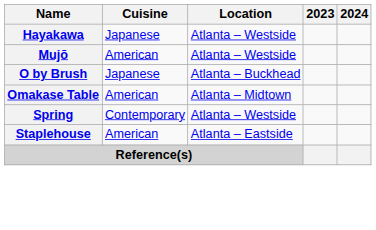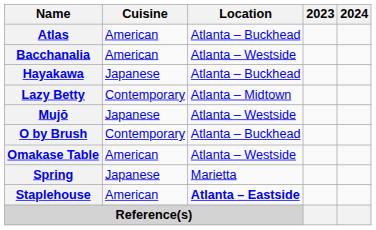+ row: (53, 34)
+ row: (53, 54)
(243, 34) Atlanta – Westside -> (246, 74) Atlanta – Buckhead
+ row: (53, 94)
(132, 54) American -> (132, 114) Japanese
(132, 74) Japanese -> (145, 134) Contemporary
(241, 94) Atlanta – Midtown -> (243, 154) Atlanta – Westside
(145, 114) Contemporary -> (132, 174) Japanese
(243, 114) Atlanta – Westside -> (214, 174) Marietta
(242, 134) normal -> (245, 194) bold
